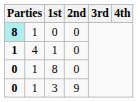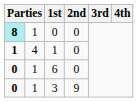(55, 69) 8 -> (55, 69) 6
